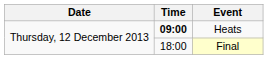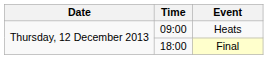(173, 29) bold -> (173, 29) normal
